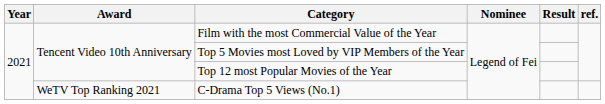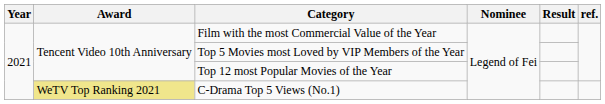(98, 90) no background -> (98, 90) khaki background
